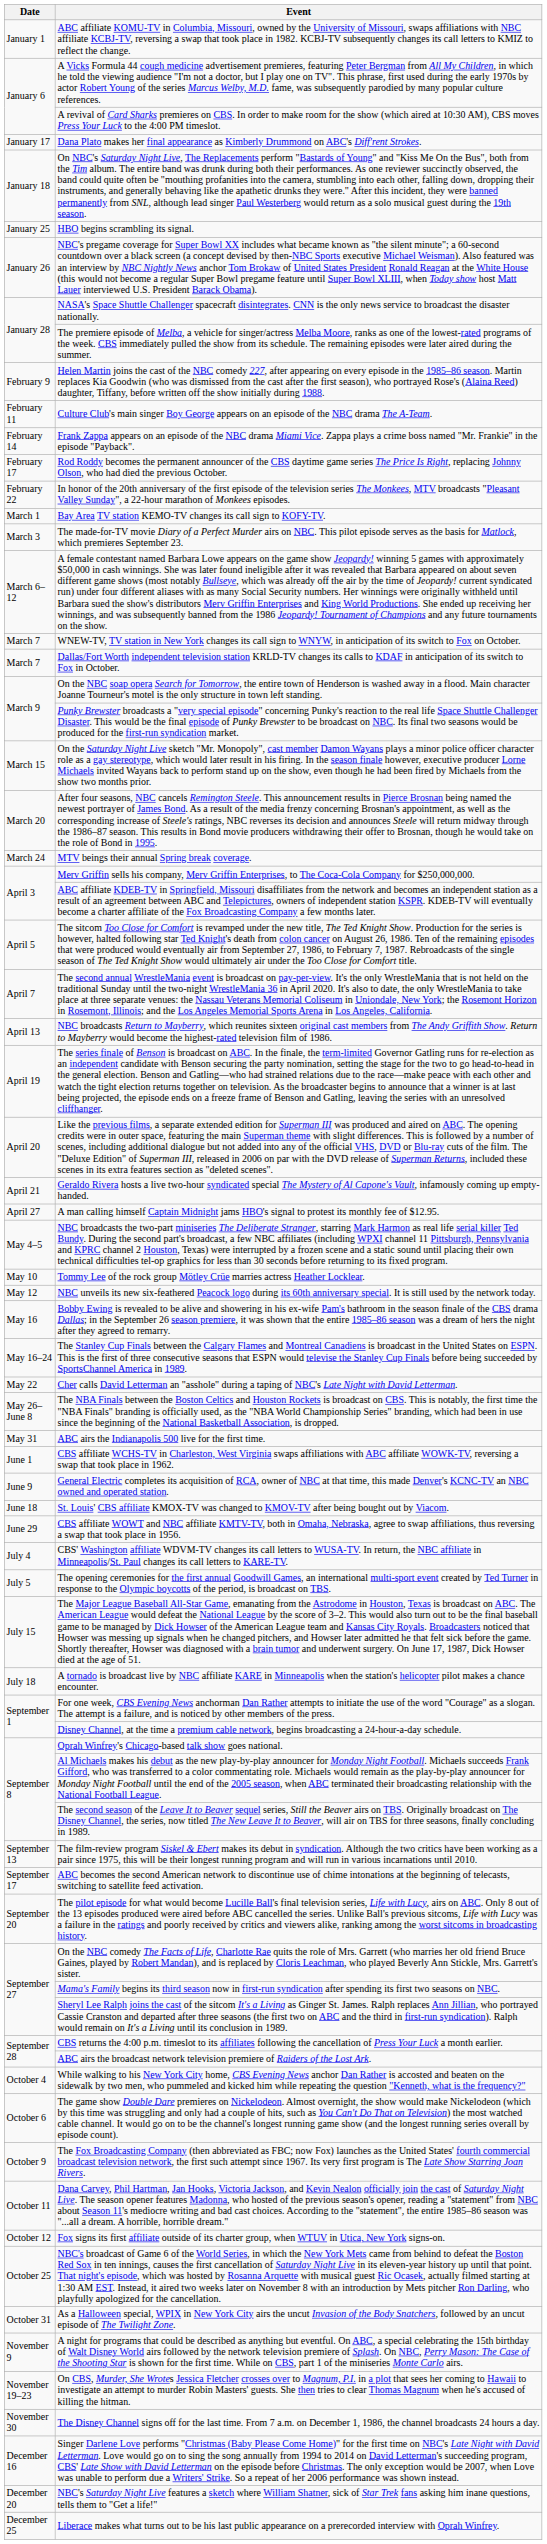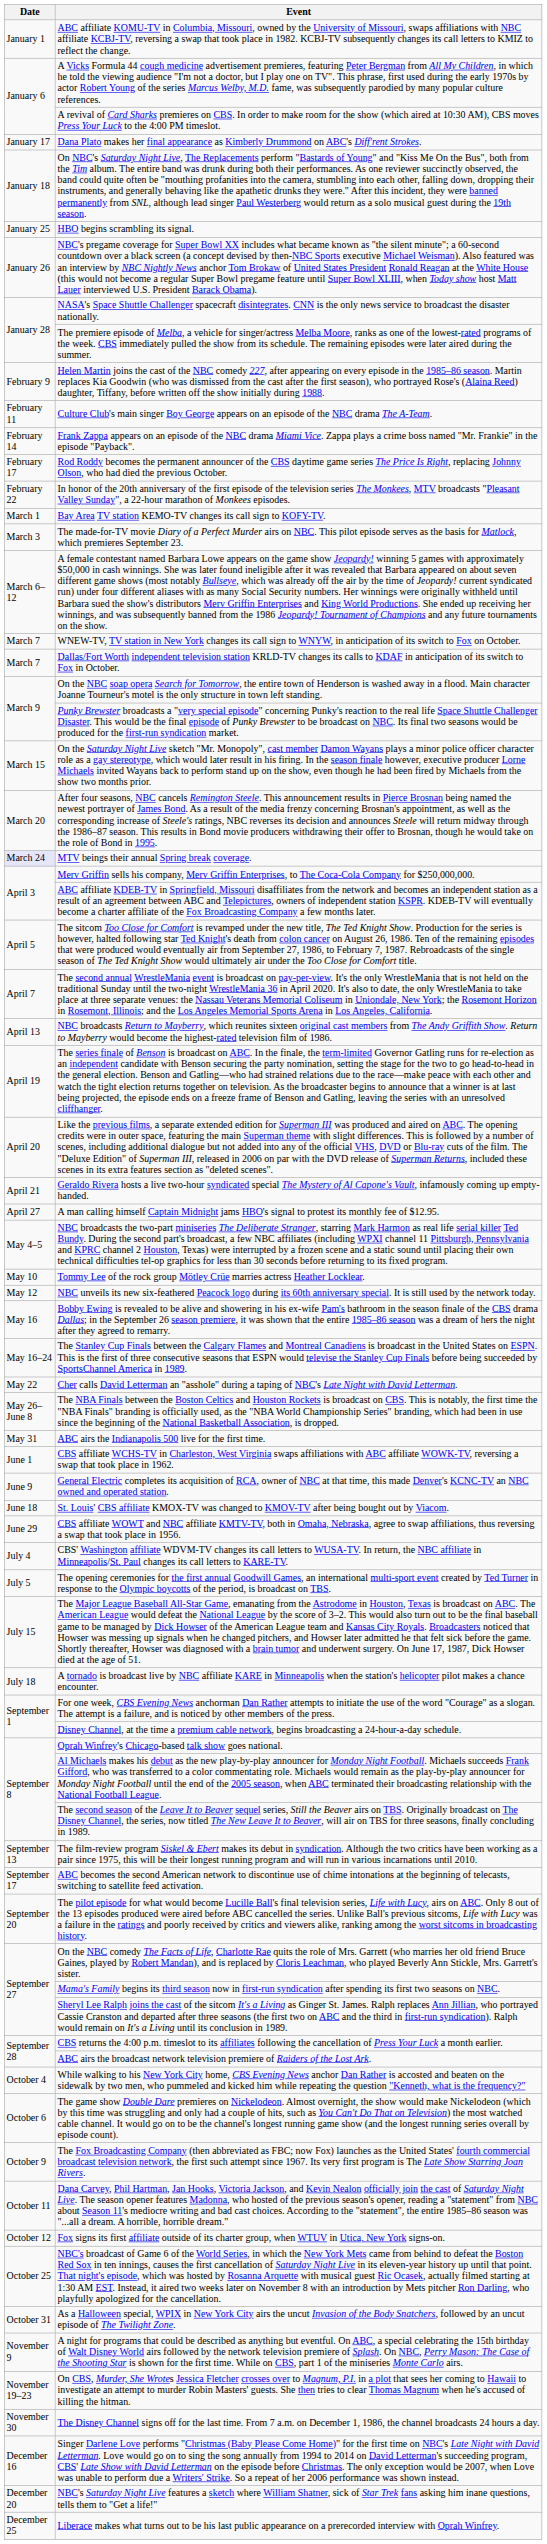(26, 858) no background -> (26, 858) lavender background
